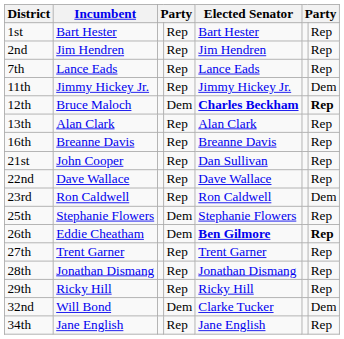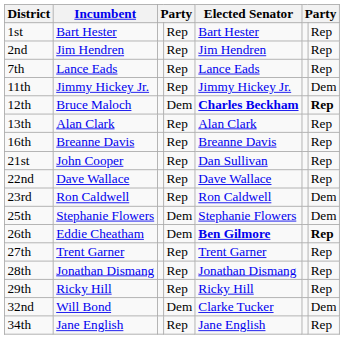(321, 215) Rep -> (324, 215) Dem
